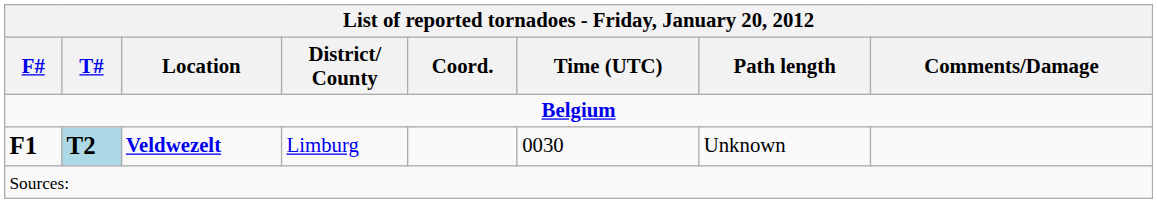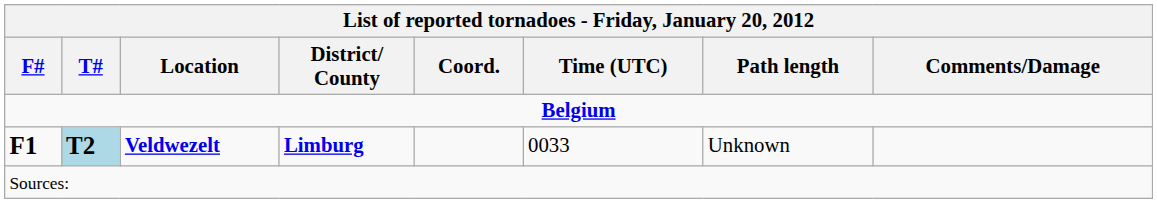(323, 145) normal -> (324, 145) bold
(543, 145) 0030 -> (549, 145) 0033
